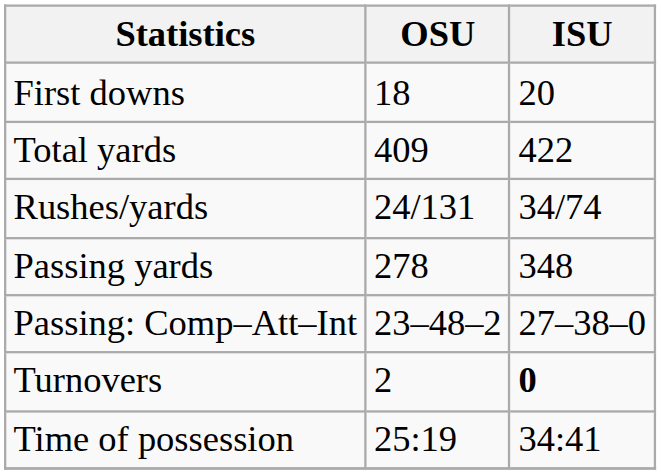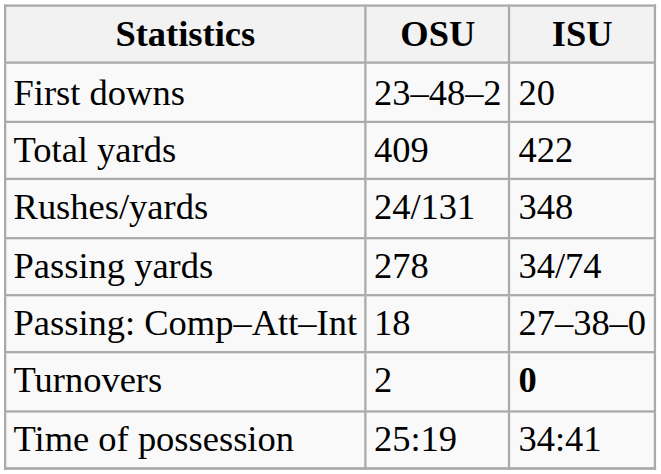(392, 91) 18 -> (438, 91) 23–48–2
(560, 207) 34/74 -> (546, 207) 348
(546, 265) 348 -> (560, 265) 34/74
(438, 323) 23–48–2 -> (392, 323) 18
